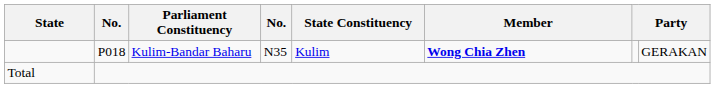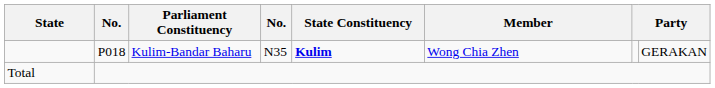(312, 51) normal -> (313, 51) bold
(476, 51) bold -> (473, 51) normal
